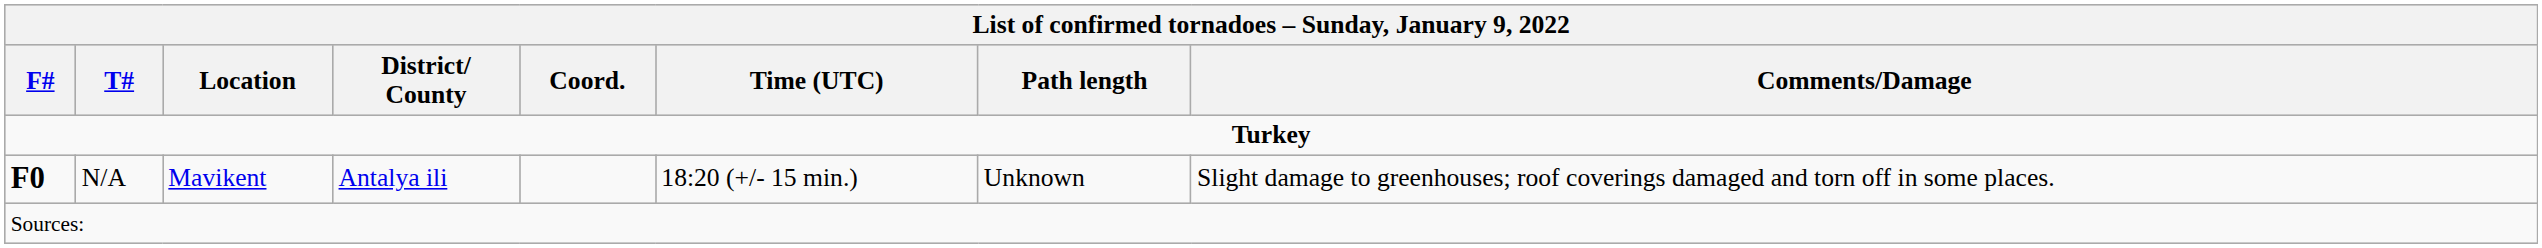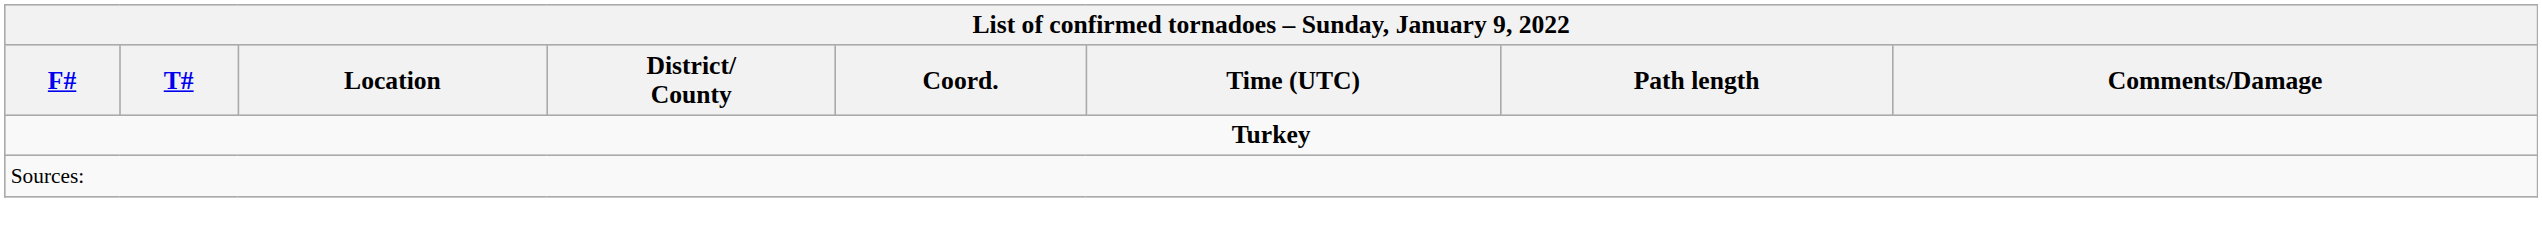- row: (28, 178)
